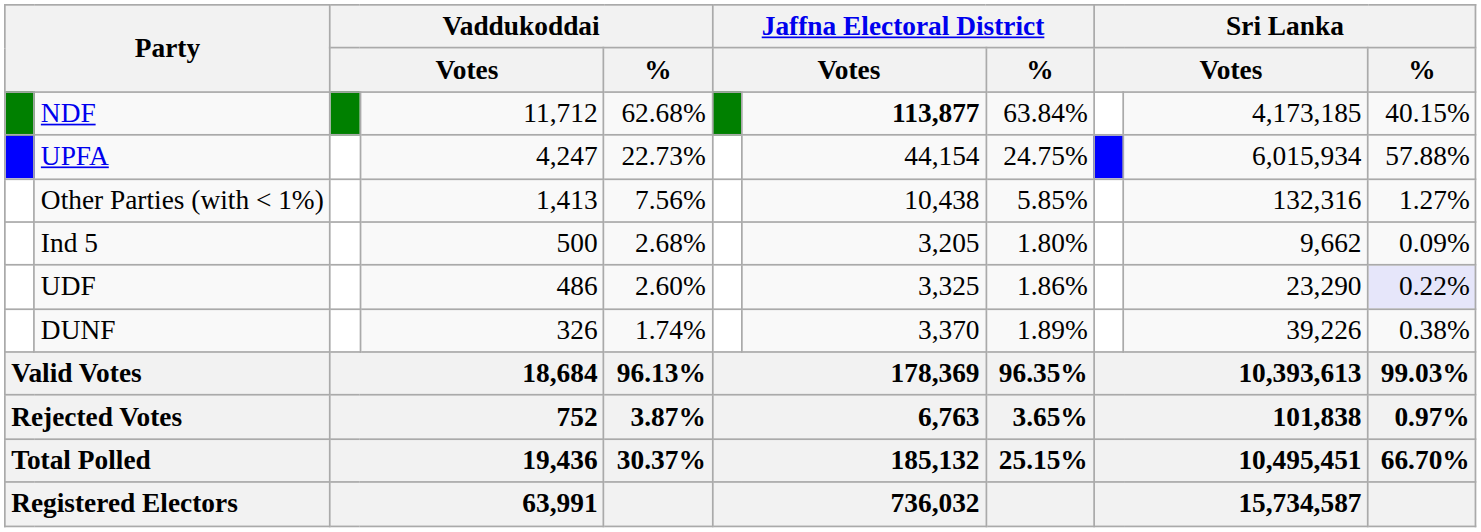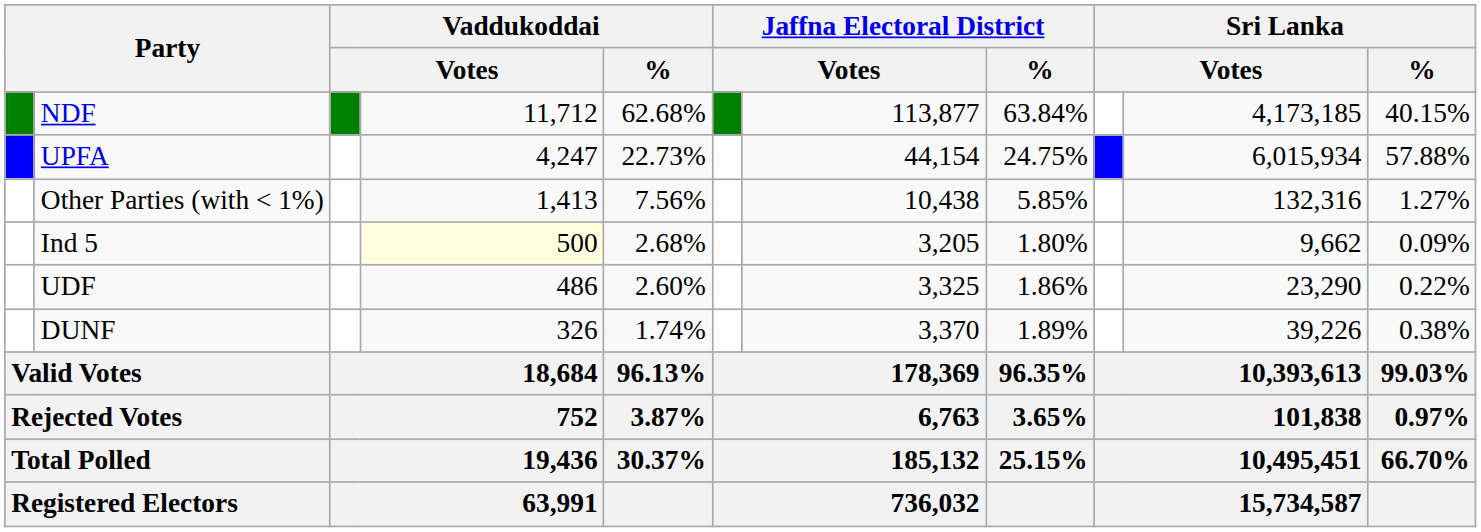(936, 112) bold -> (936, 112) normal
(577, 243) no background -> (577, 243) lightyellow background
(1434, 286) lavender background -> (1434, 286) no background
